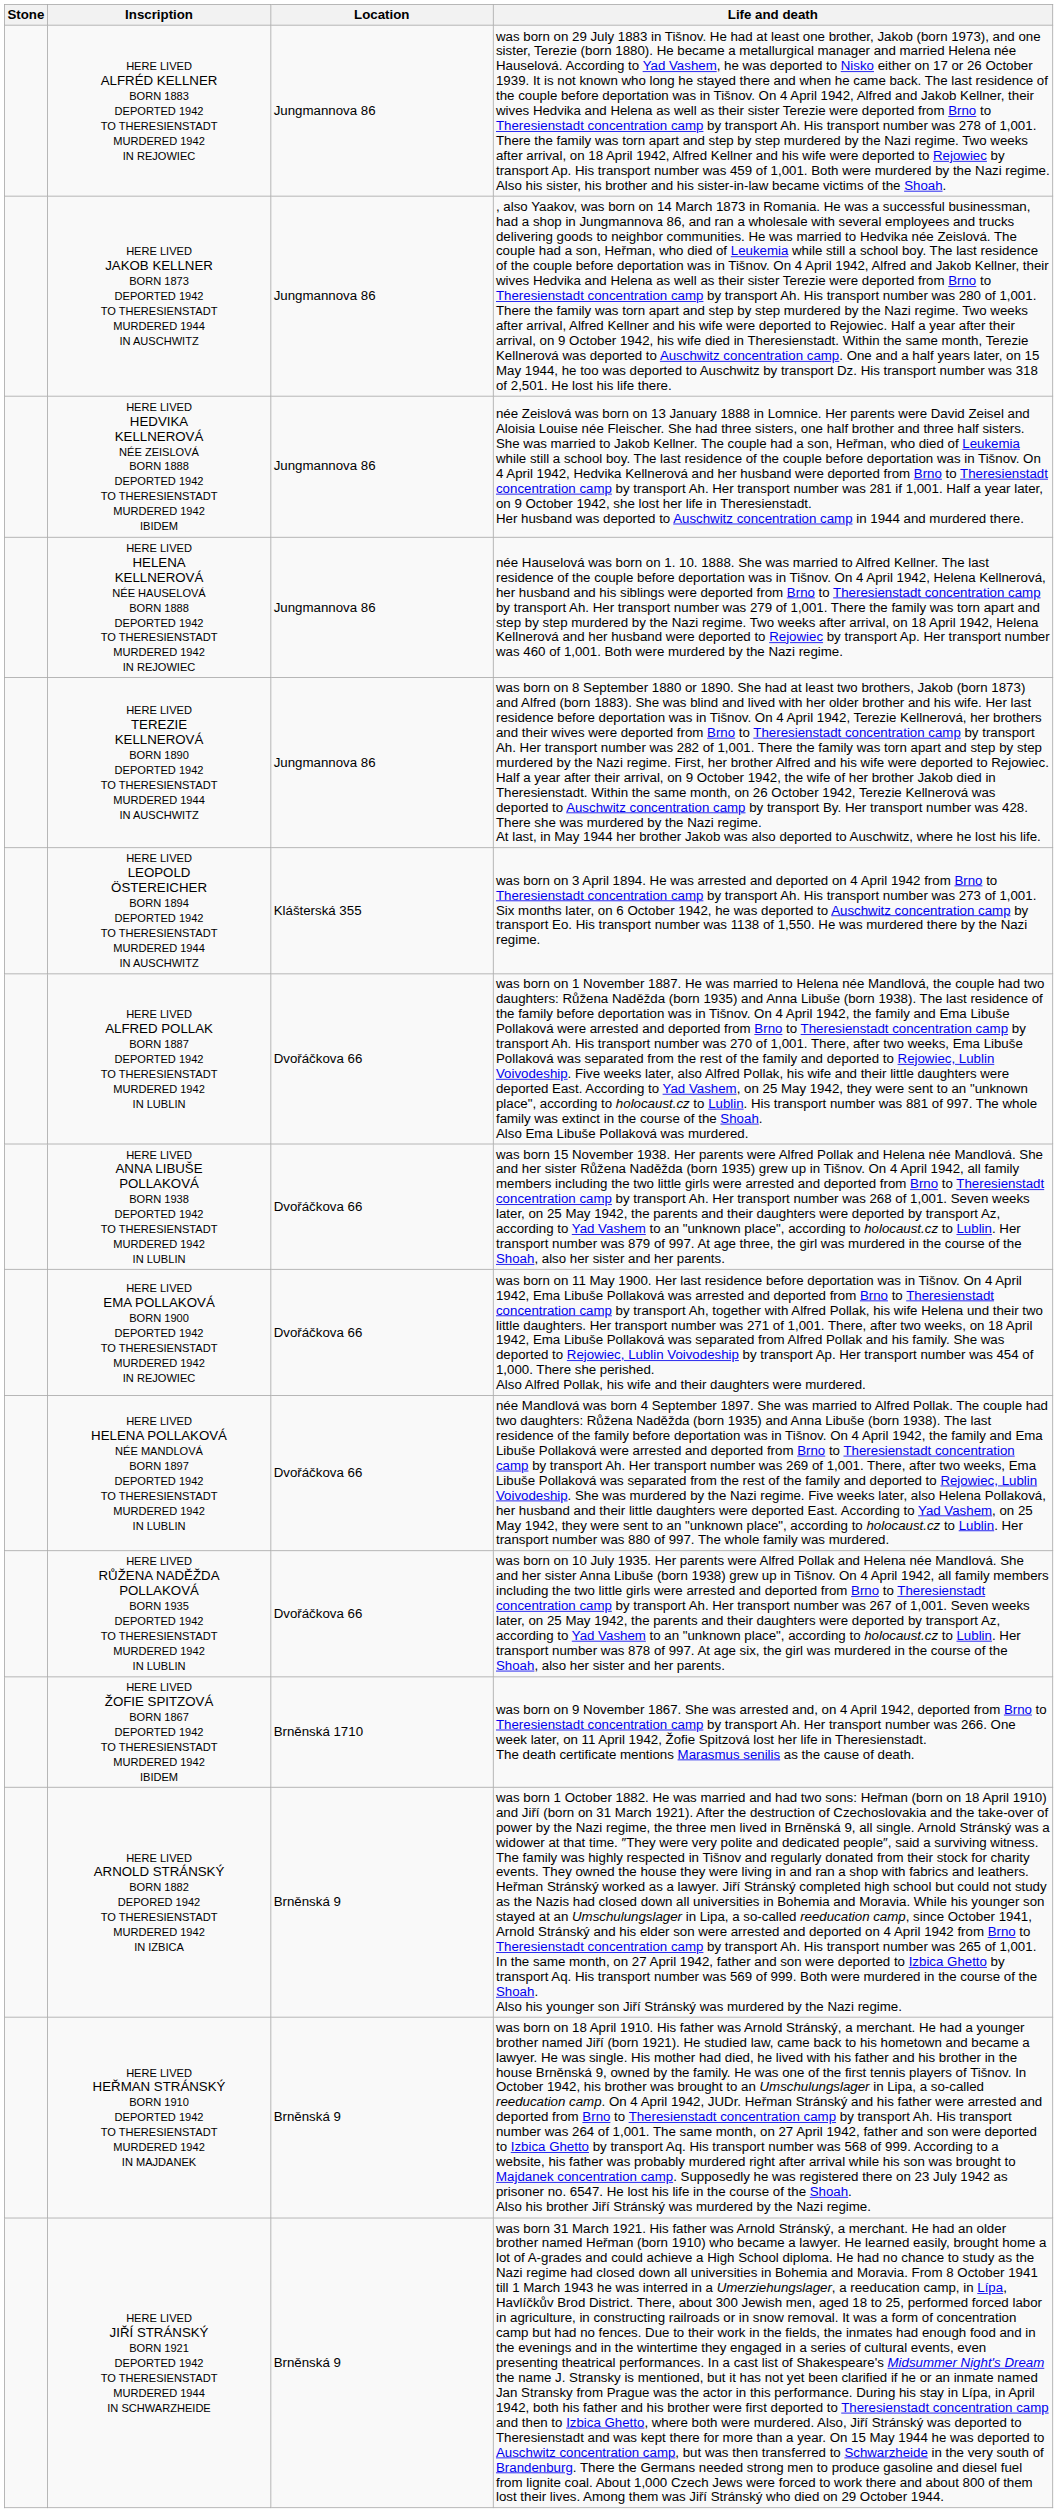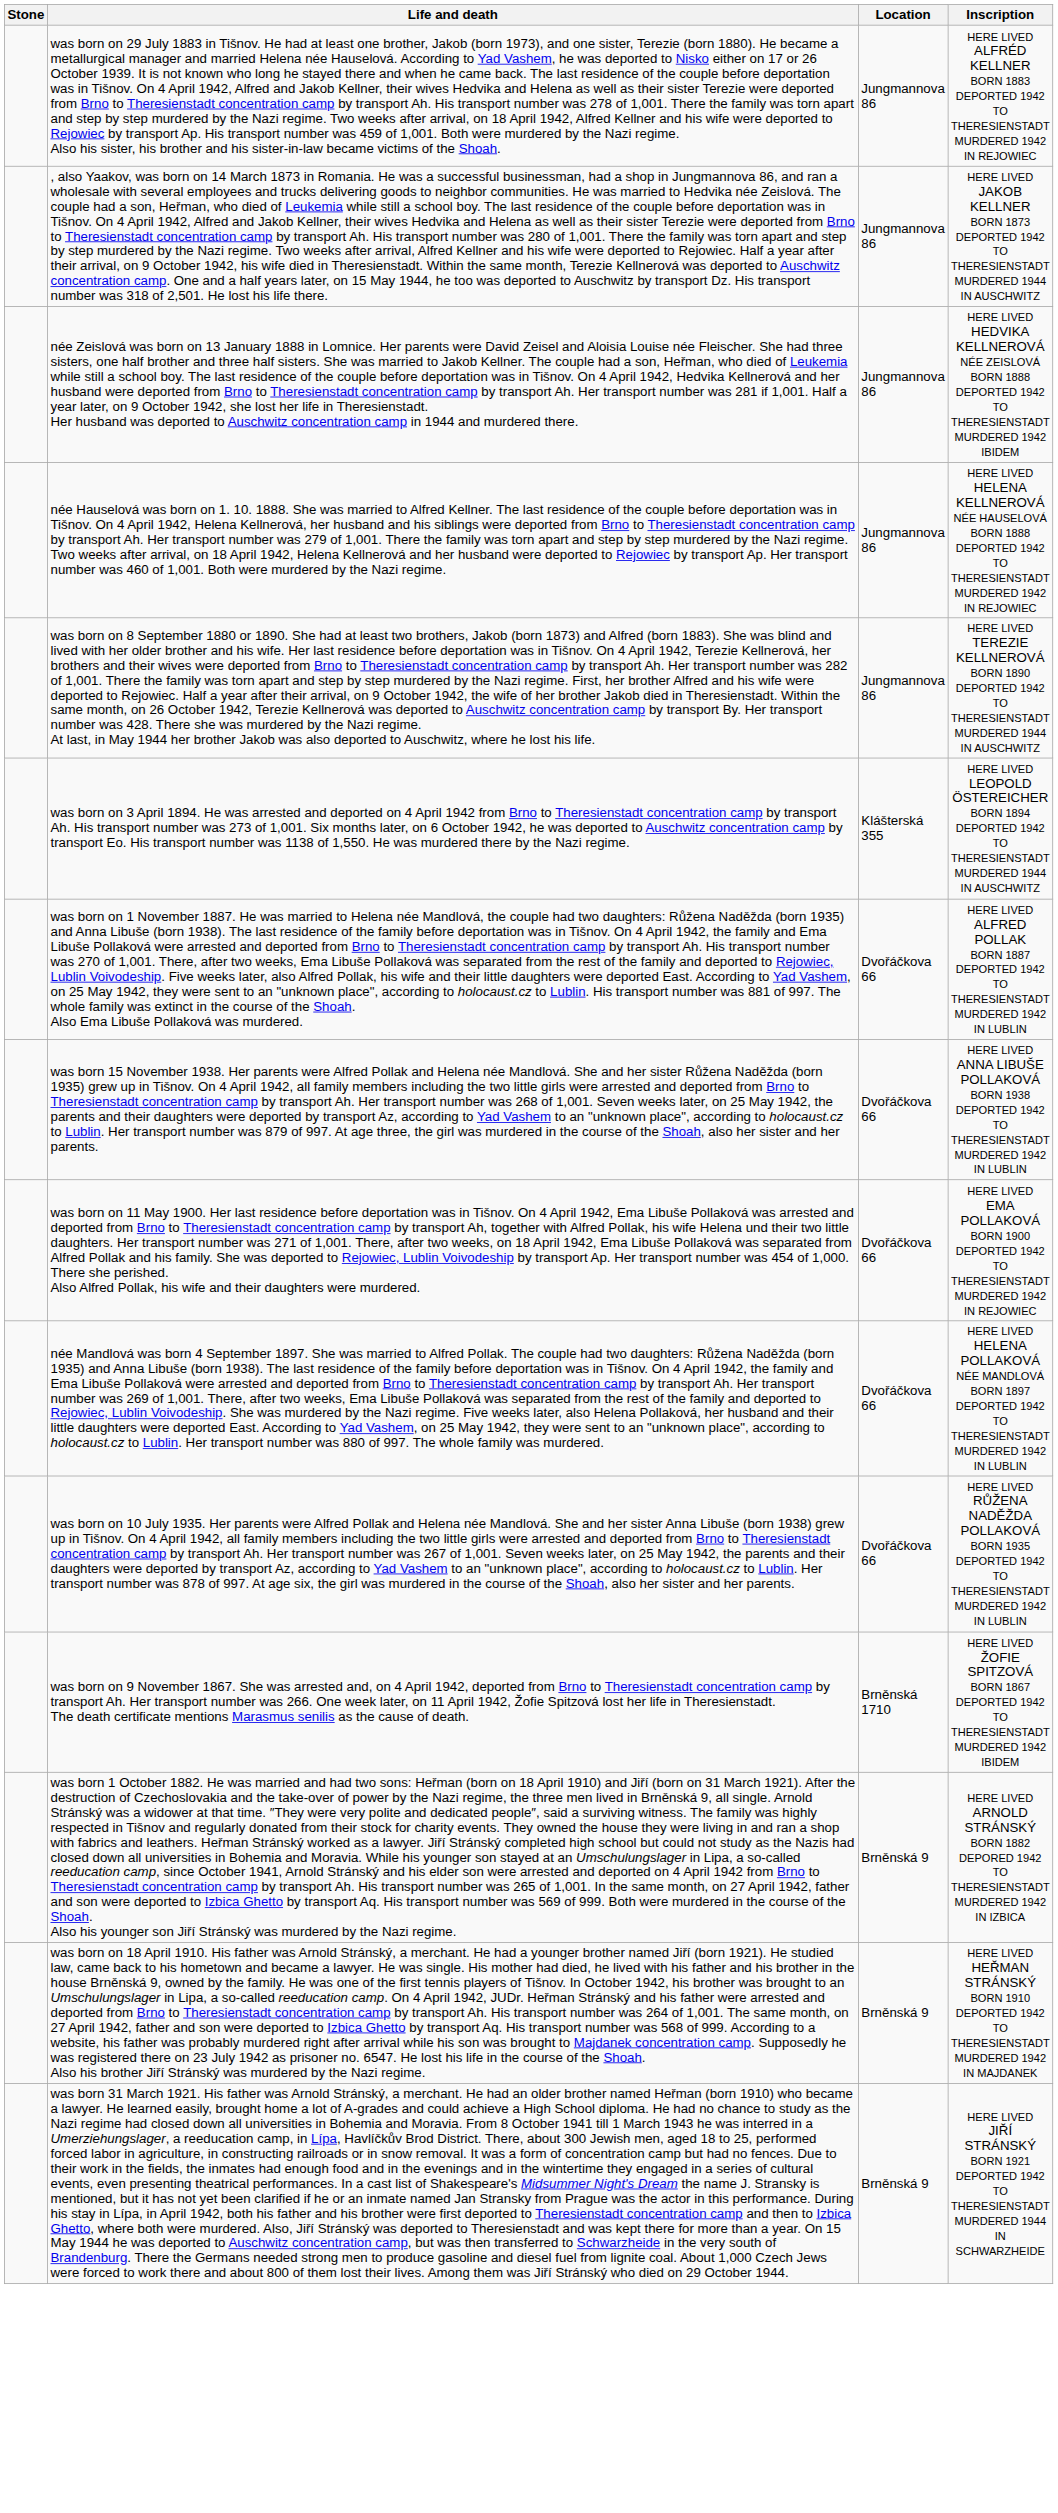columns swapped: (159, 15) <-> (773, 15)
